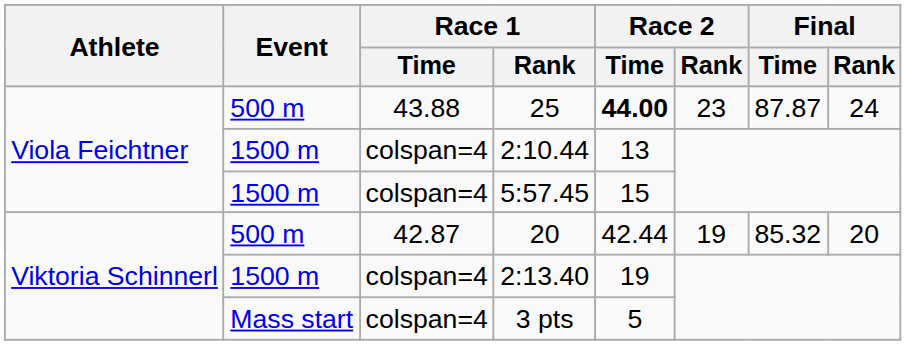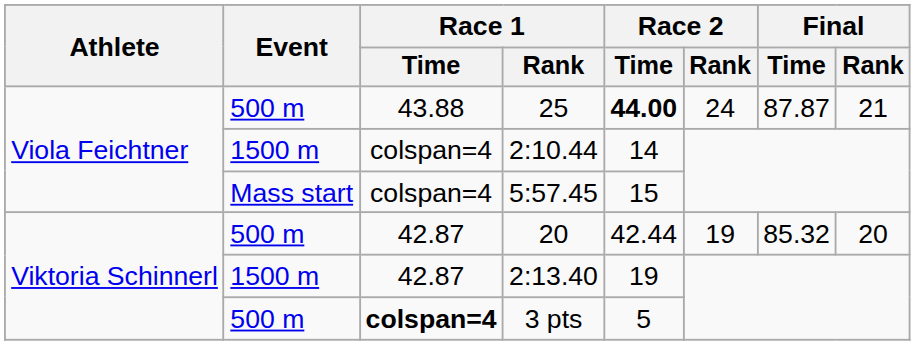(711, 108) 23 -> (720, 108) 24
(864, 108) 24 -> (873, 108) 21
(635, 150) 13 -> (644, 150) 14
(275, 192) 1500 m -> (292, 192) Mass start
(427, 277) colspan=4 -> (431, 277) 42.87
(292, 319) Mass start -> (267, 319) 500 m
(427, 319) normal -> (431, 319) bold
